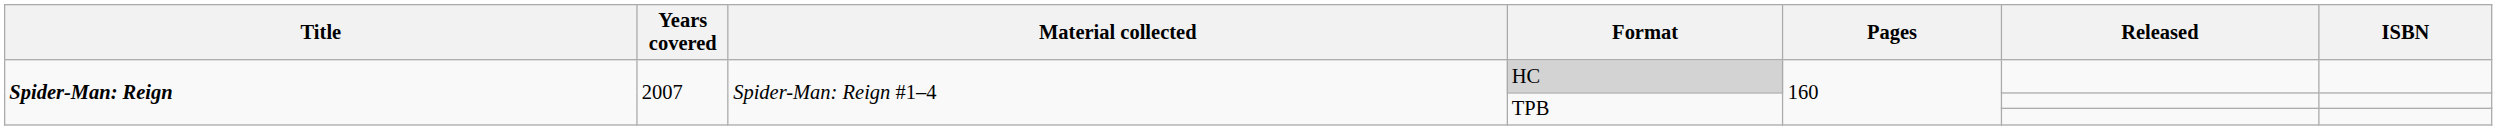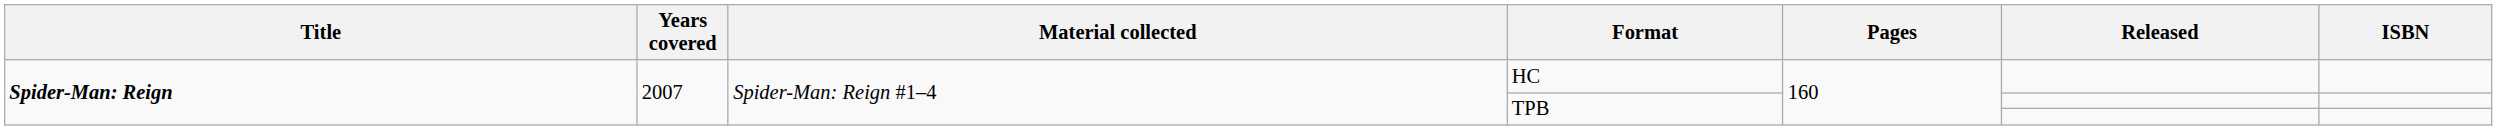(1526, 76) lightgrey background -> (1526, 76) no background
